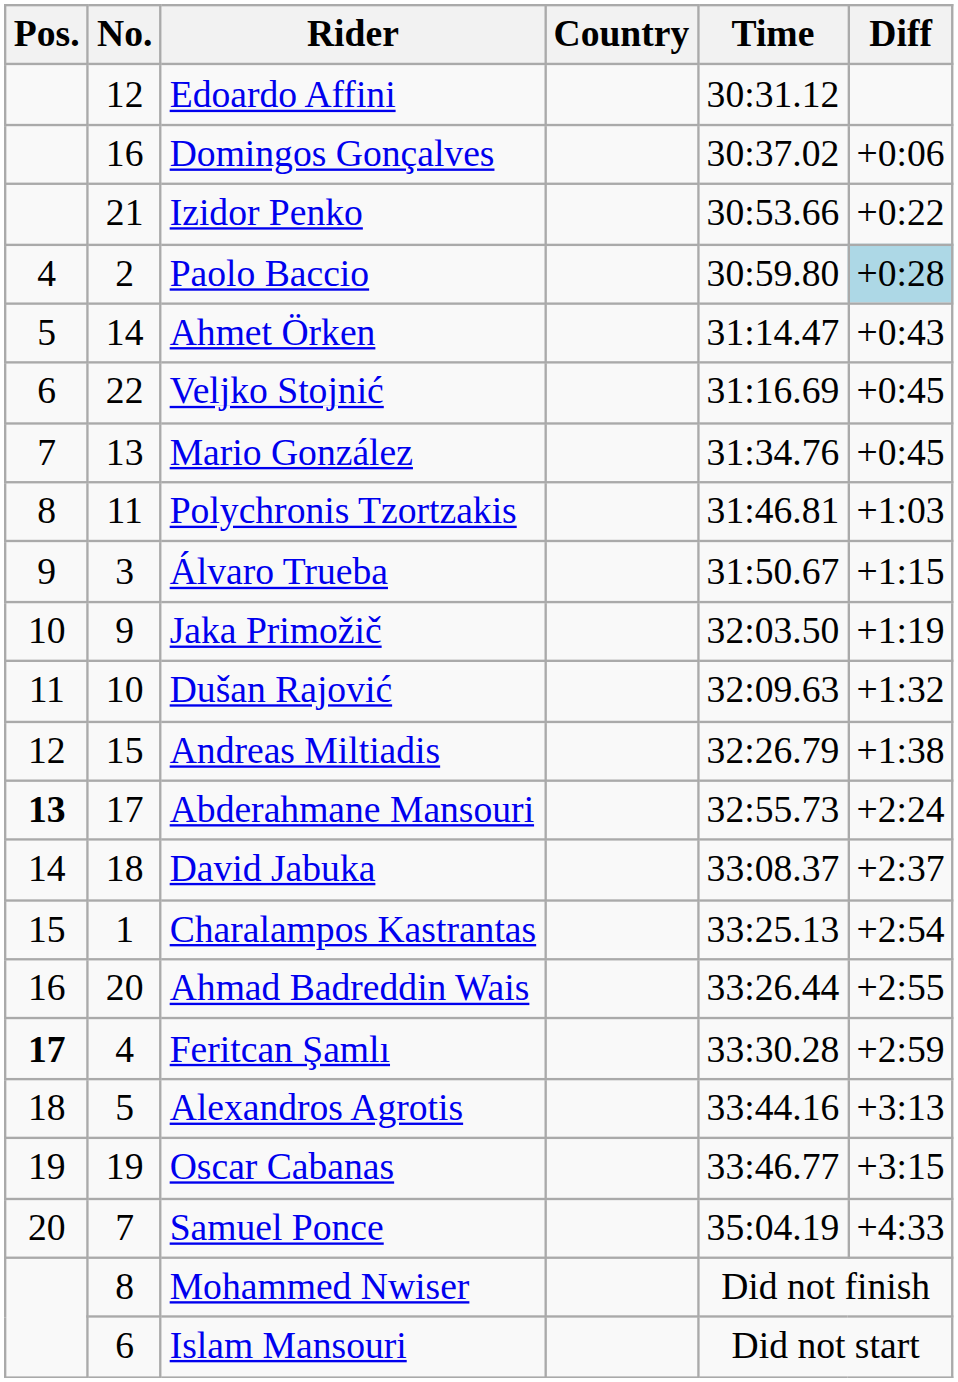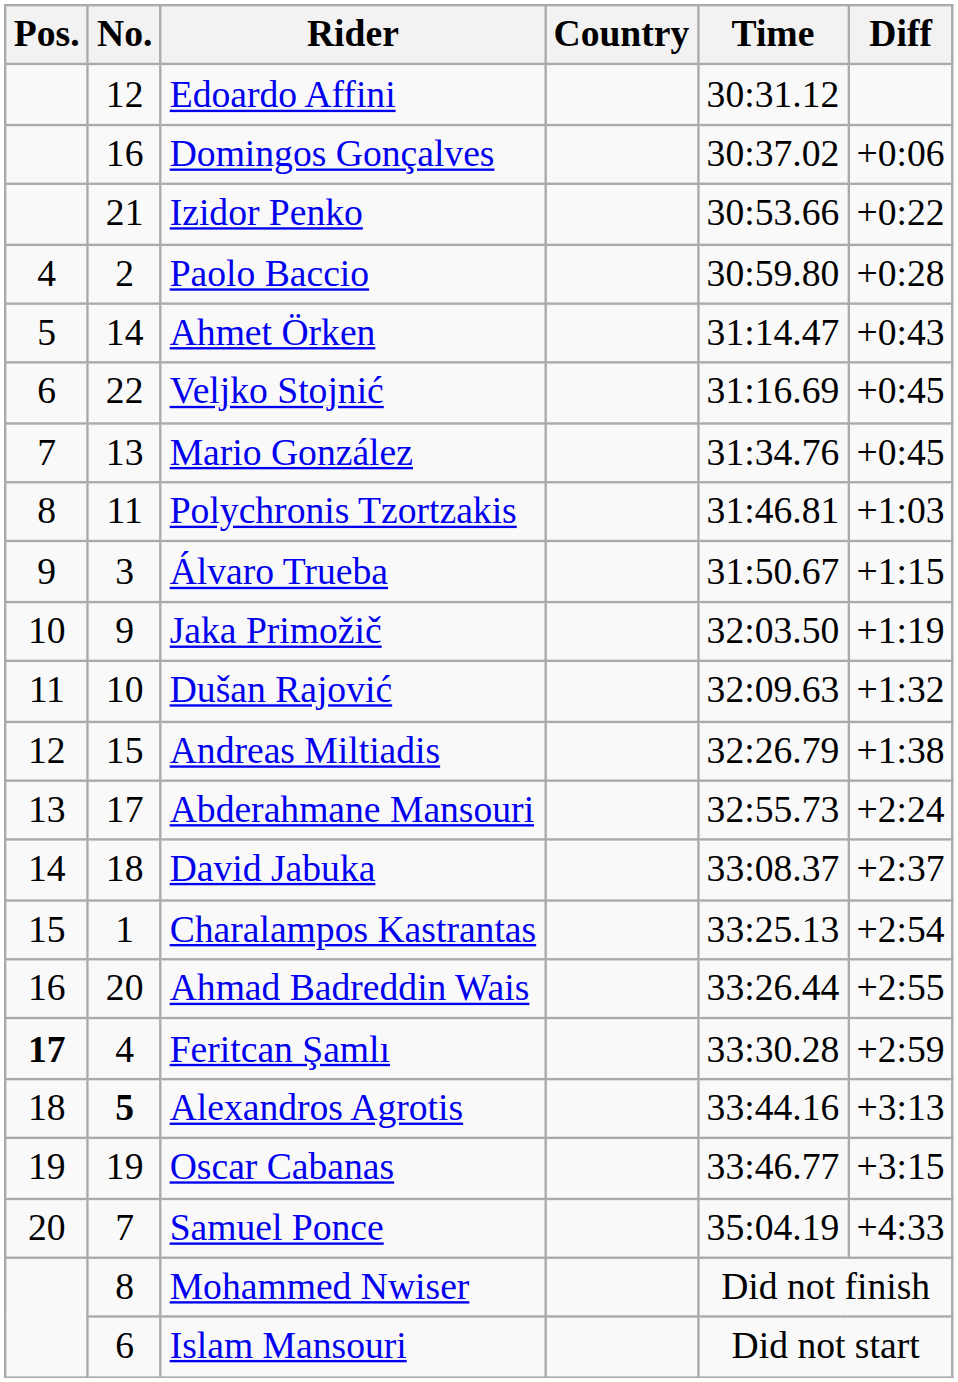(901, 272) lightblue background -> (901, 272) no background
(47, 809) bold -> (47, 809) normal
(125, 1107) normal -> (125, 1107) bold
